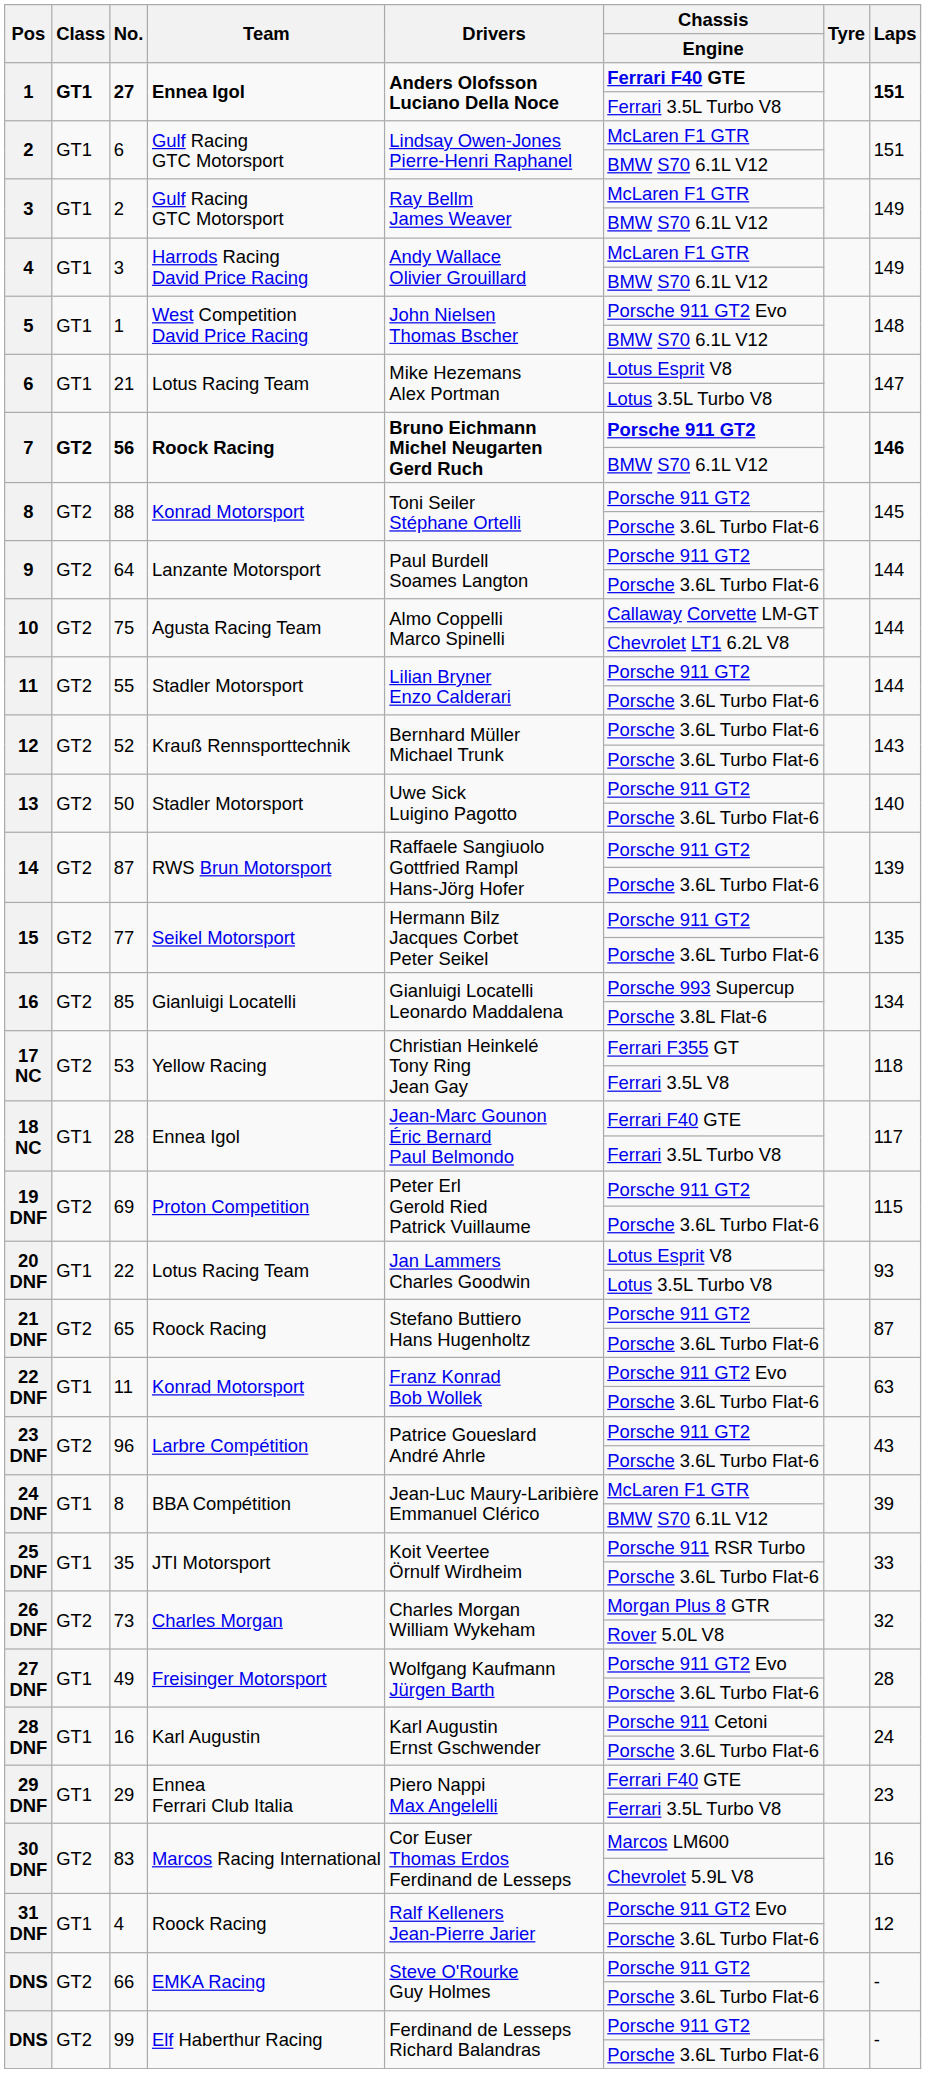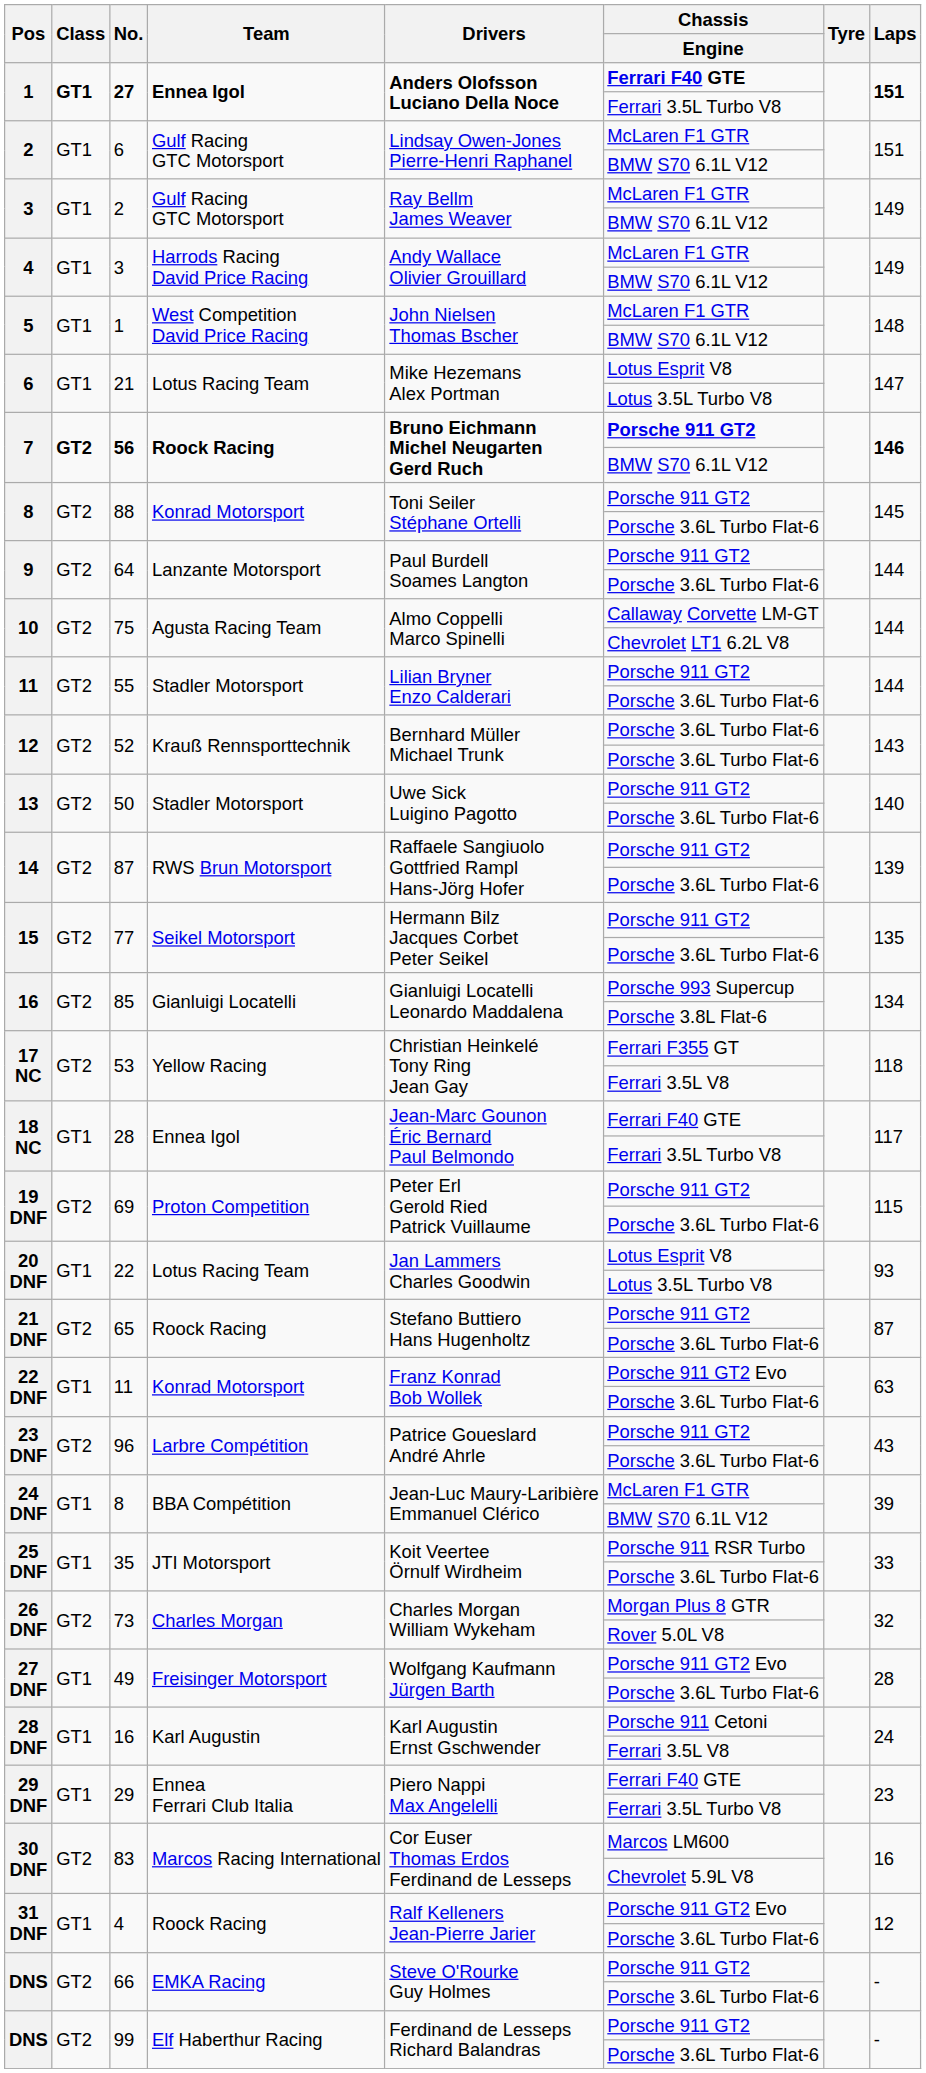(697, 311) Porsche 911 GT2 Evo -> (678, 311) McLaren F1 GTR
(713, 1751) Porsche 3.6L Turbo Flat-6 -> (668, 1751) Ferrari 3.5L V8
